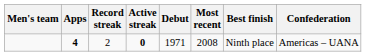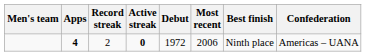(175, 42) 1971 -> (175, 42) 1972
(207, 42) 2008 -> (207, 42) 2006
